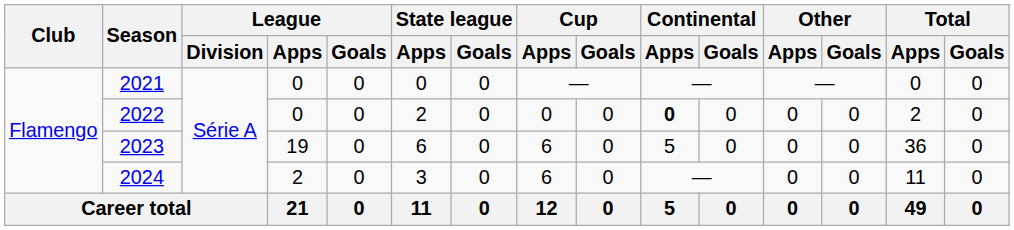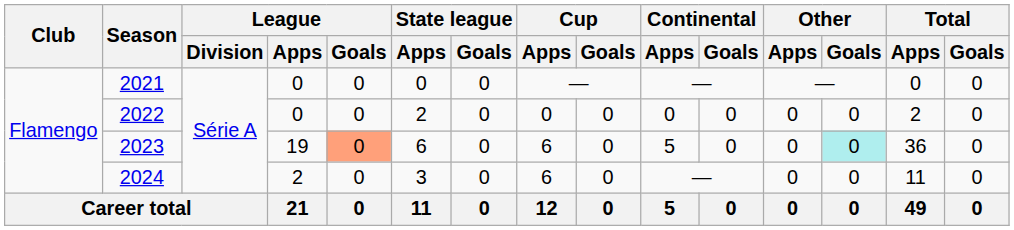(670, 114) bold -> (670, 114) normal
(359, 146) no background -> (359, 146) lightsalmon background
(854, 146) no background -> (854, 146) paleturquoise background
